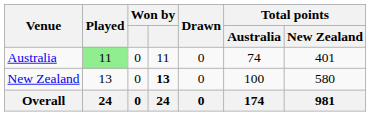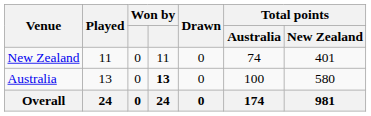(32, 57) Australia -> (44, 57) New Zealand
(105, 57) lightgreen background -> (105, 57) no background
(44, 79) New Zealand -> (32, 79) Australia
